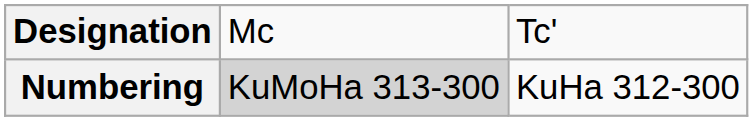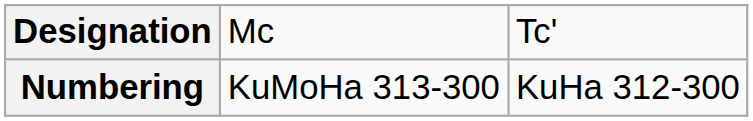(364, 87) lightgrey background -> (364, 87) no background
